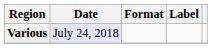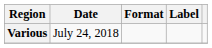(86, 33) lavender background -> (86, 33) no background
